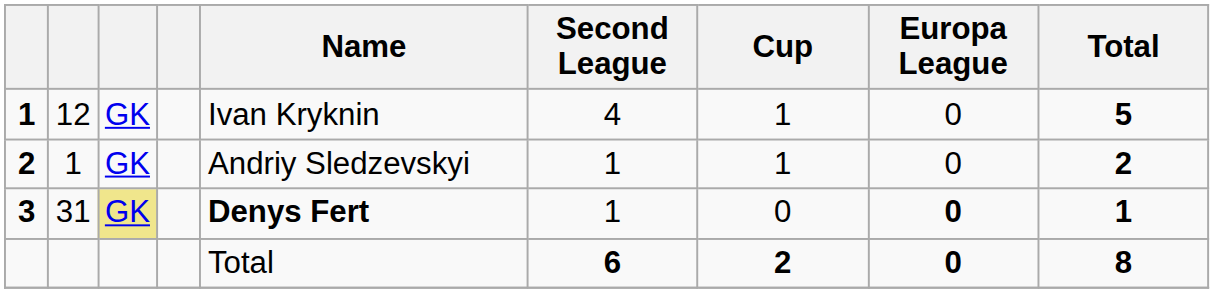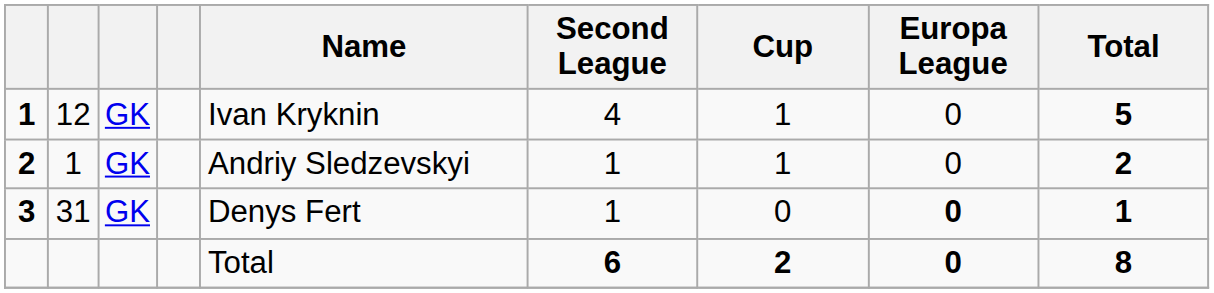(127, 212) khaki background -> (127, 212) no background
(289, 212) bold -> (284, 212) normal
